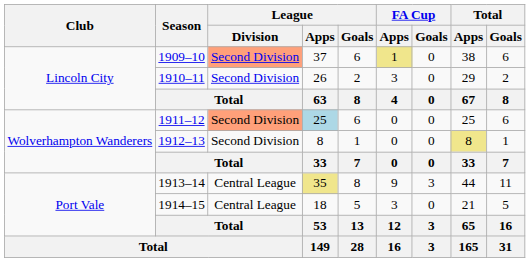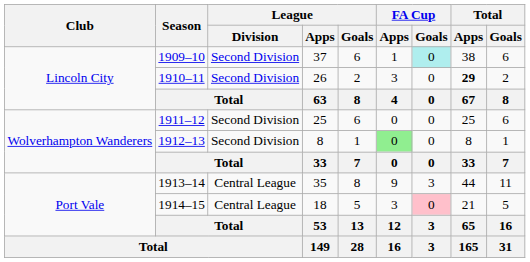(255, 57) lightsalmon background -> (255, 57) no background
(394, 57) khaki background -> (394, 57) no background
(431, 57) no background -> (431, 57) paleturquoise background
(468, 78) normal -> (468, 78) bold
(255, 120) lightsalmon background -> (255, 120) no background
(320, 120) lightblue background -> (320, 120) no background
(394, 141) no background -> (394, 141) lightgreen background
(468, 141) khaki background -> (468, 141) no background
(320, 183) khaki background -> (320, 183) no background
(431, 204) no background -> (431, 204) pink background
